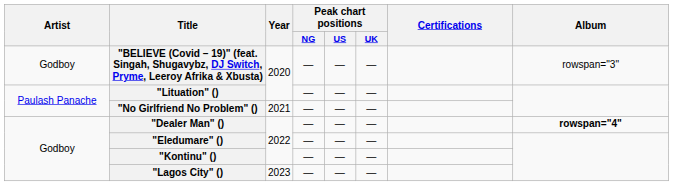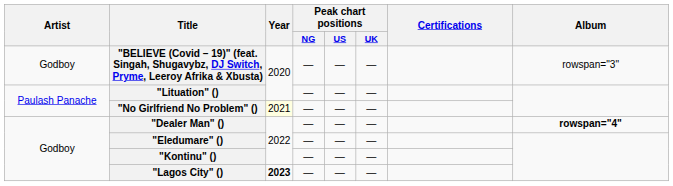(279, 108) no background -> (279, 108) lightyellow background
(279, 172) normal -> (279, 172) bold
